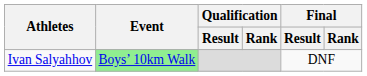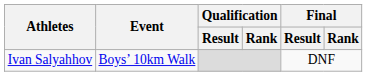(147, 60) lightgreen background -> (147, 60) no background
